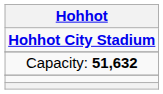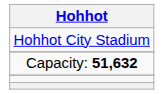(82, 39) bold -> (82, 39) normal
